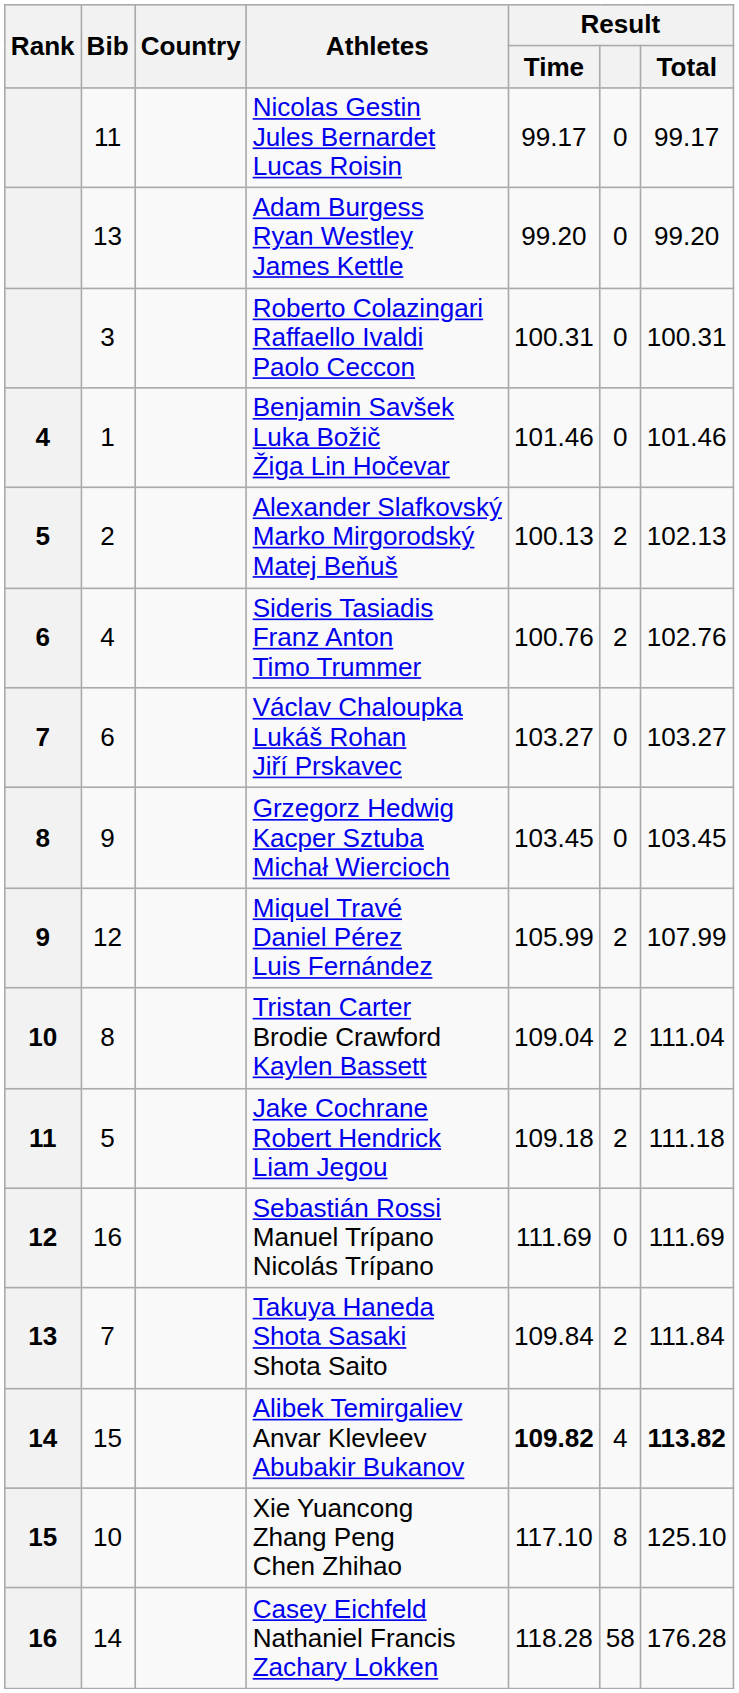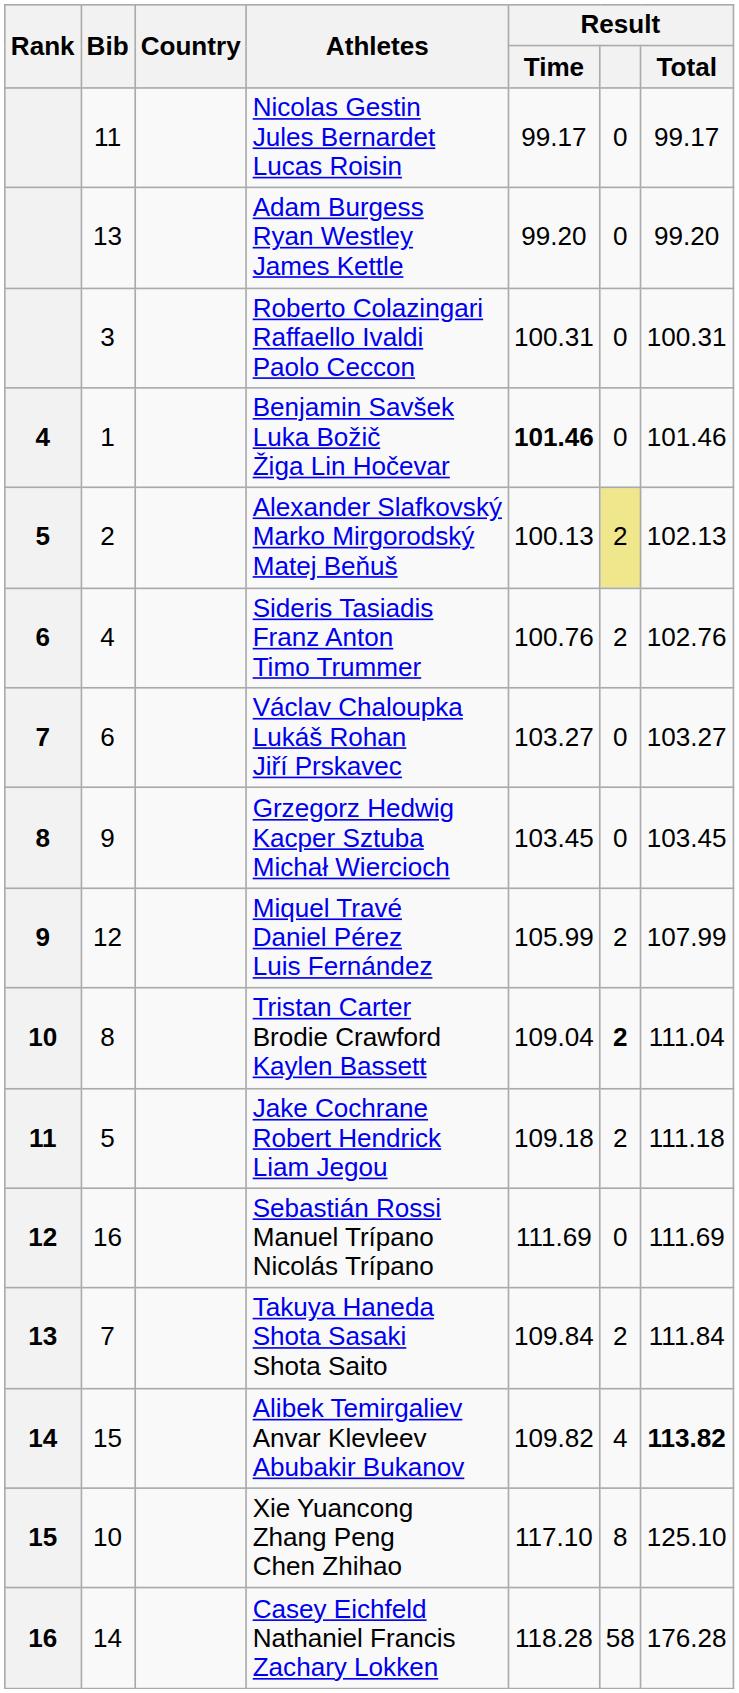(554, 437) normal -> (554, 437) bold
(620, 537) no background -> (620, 537) khaki background
(620, 1037) normal -> (620, 1037) bold
(554, 1437) bold -> (554, 1437) normal
